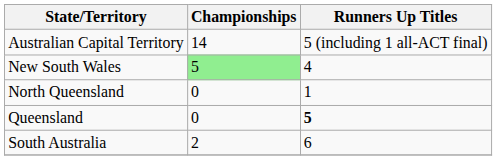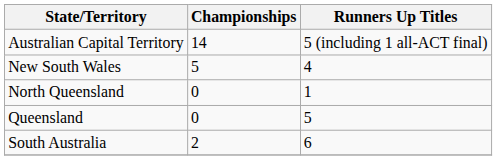(195, 67) lightgreen background -> (195, 67) no background
(308, 117) bold -> (308, 117) normal
